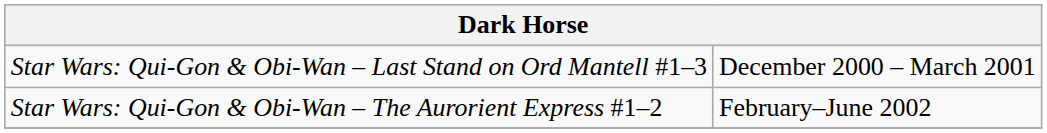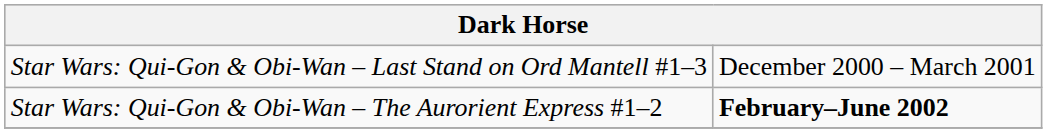(825, 107) normal -> (834, 107) bold
